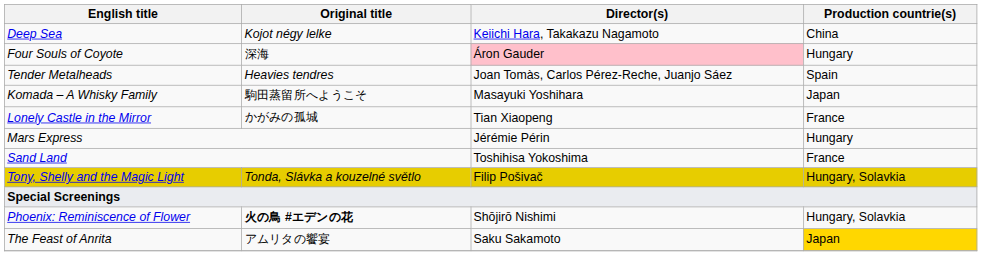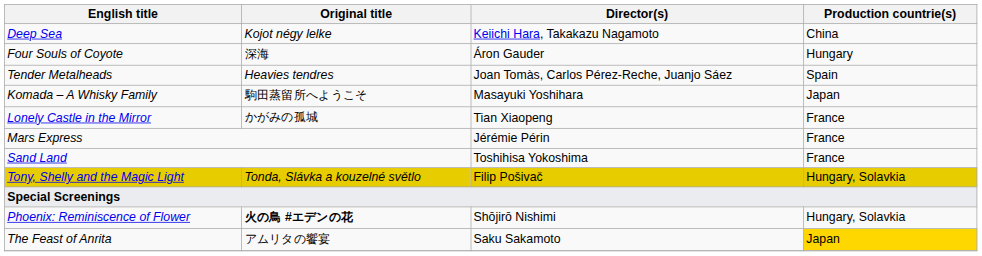(509, 54) pink background -> (509, 54) no background
(830, 138) Hungary -> (825, 138) France
